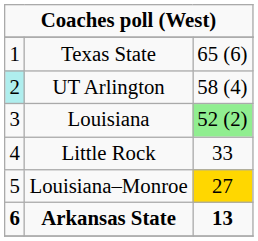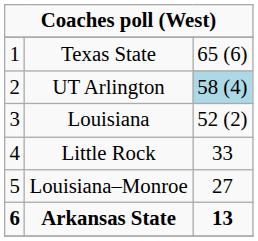(15, 86) paleturquoise background -> (15, 86) no background
(222, 86) no background -> (222, 86) lightblue background
(222, 119) lightgreen background -> (222, 119) no background
(222, 185) gold background -> (222, 185) no background
